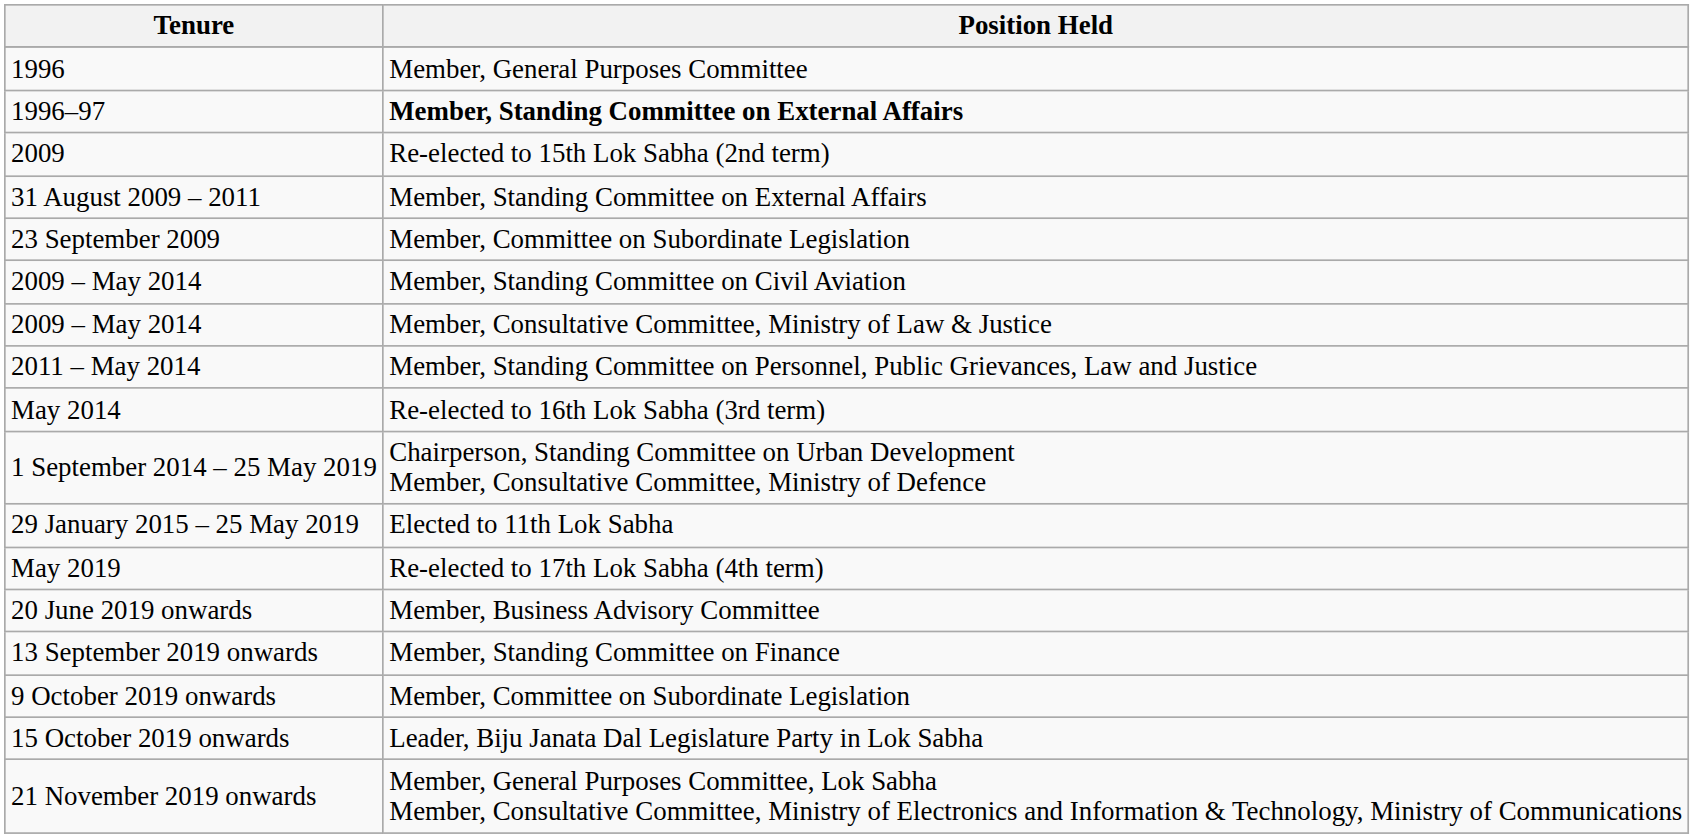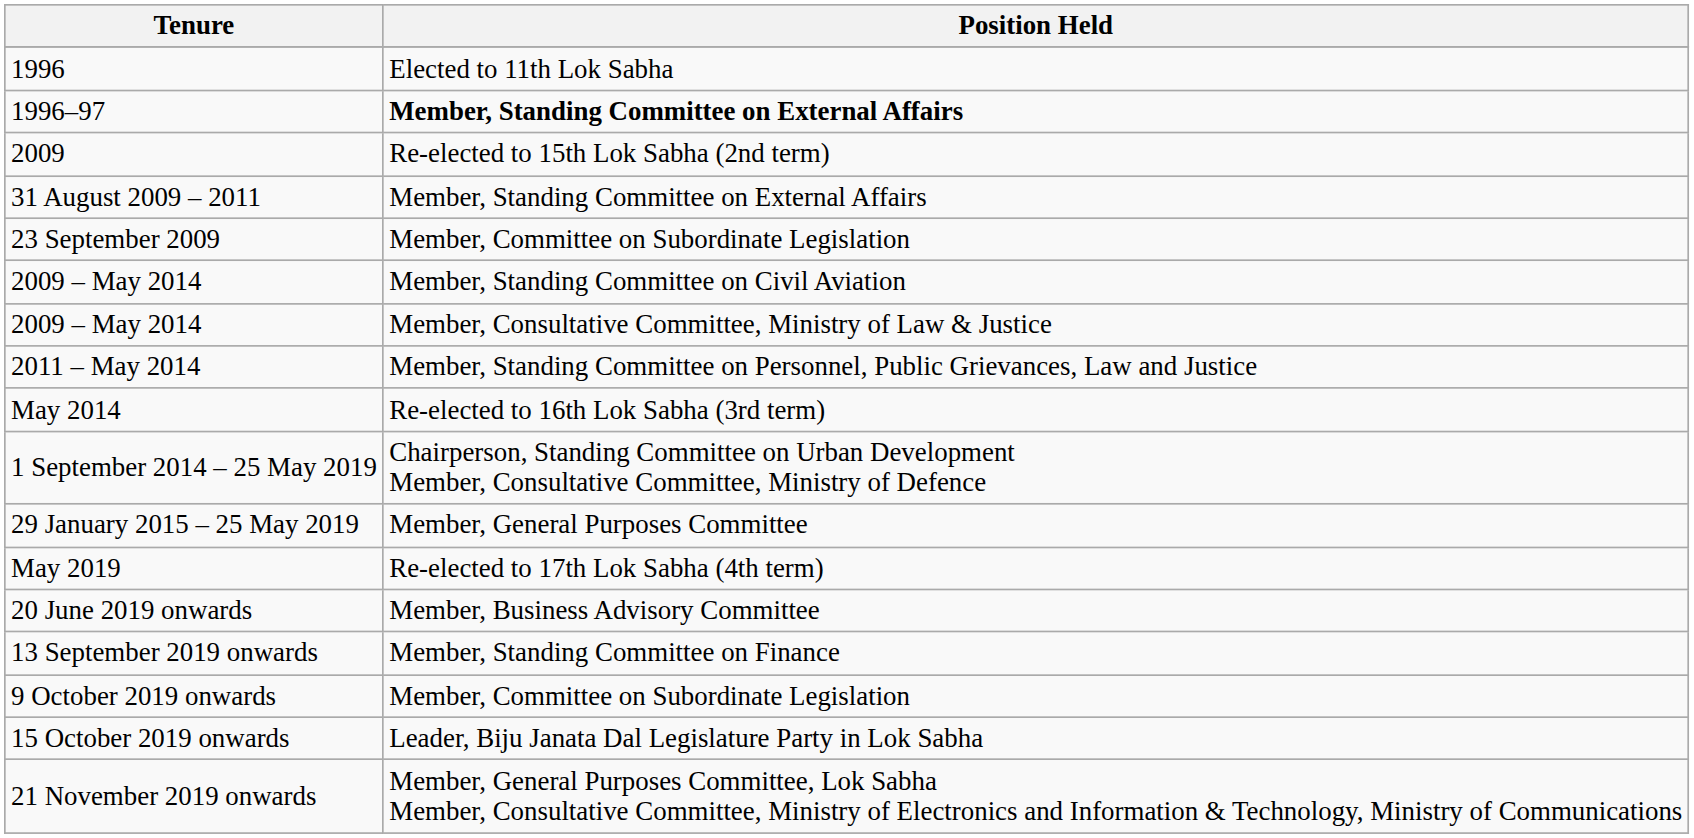(598, 68) Member, General Purposes Committee -> (531, 68) Elected to 11th Lok Sabha
(531, 524) Elected to 11th Lok Sabha -> (598, 524) Member, General Purposes Committee
